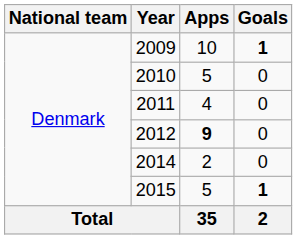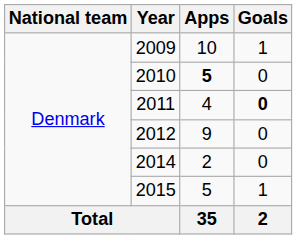(263, 47) bold -> (263, 47) normal
(207, 76) normal -> (207, 76) bold
(263, 104) normal -> (263, 104) bold
(207, 133) bold -> (207, 133) normal
(263, 190) bold -> (263, 190) normal
